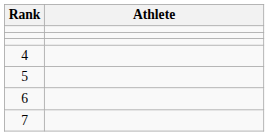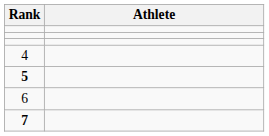(25, 77) normal -> (25, 77) bold
(25, 120) normal -> (25, 120) bold
